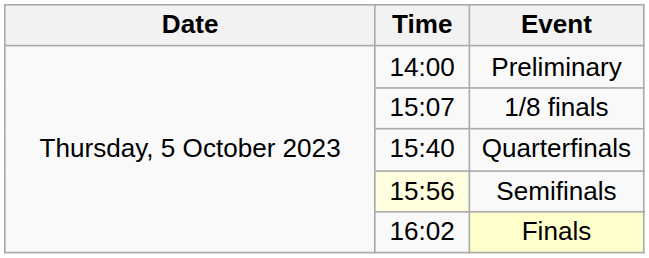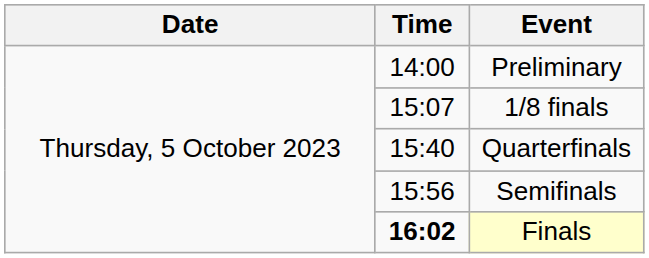(422, 190) lightyellow background -> (422, 190) no background
(422, 231) normal -> (422, 231) bold
